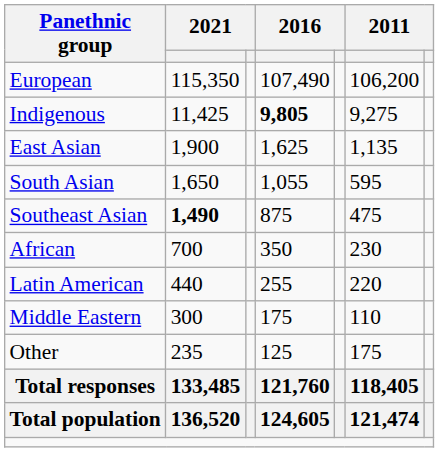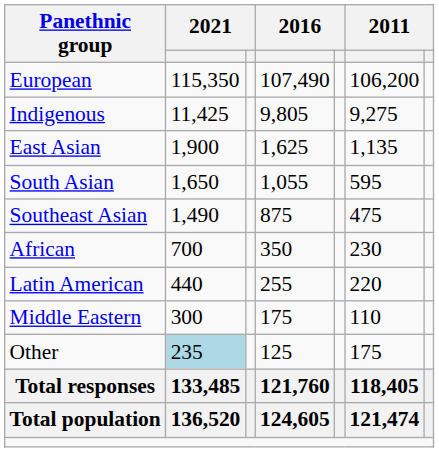(284, 113) bold -> (284, 113) normal
(195, 215) bold -> (195, 215) normal
(187, 351) no background -> (187, 351) lightblue background
